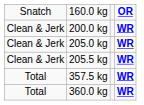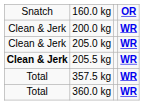(125, 44) lightyellow background -> (129, 44) no background
(35, 60) normal -> (37, 60) bold
